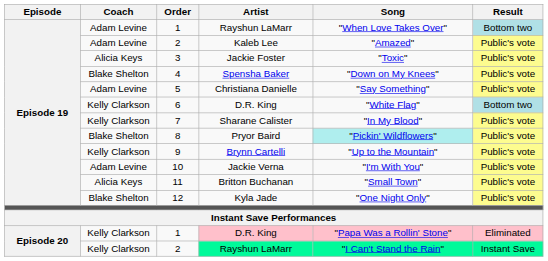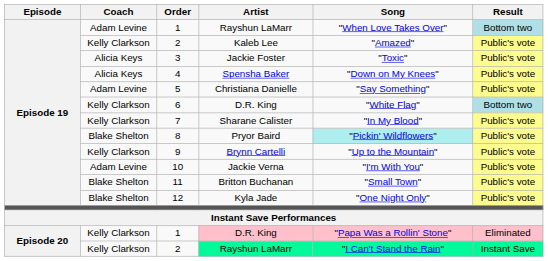(118, 43) Adam Levine -> (118, 43) Kelly Clarkson
(118, 74) Blake Shelton -> (118, 74) Alicia Keys
(118, 182) Alicia Keys -> (118, 182) Blake Shelton
